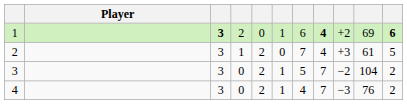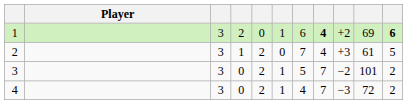(221, 33) bold -> (221, 33) normal
(368, 71) 104 -> (368, 71) 101
(368, 90) 76 -> (368, 90) 72
